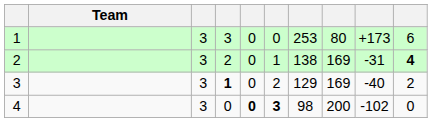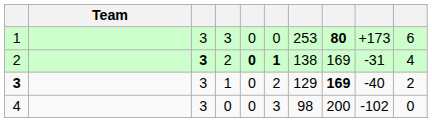(338, 38) normal -> (338, 38) bold
(203, 60) normal -> (203, 60) bold
(252, 60) normal -> (252, 60) bold
(276, 60) normal -> (276, 60) bold
(410, 60) bold -> (410, 60) normal
(17, 83) normal -> (17, 83) bold
(228, 83) bold -> (228, 83) normal
(338, 83) normal -> (338, 83) bold
(252, 106) bold -> (252, 106) normal
(276, 106) bold -> (276, 106) normal
